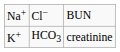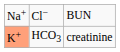(14, 37) no background -> (14, 37) lightsalmon background
